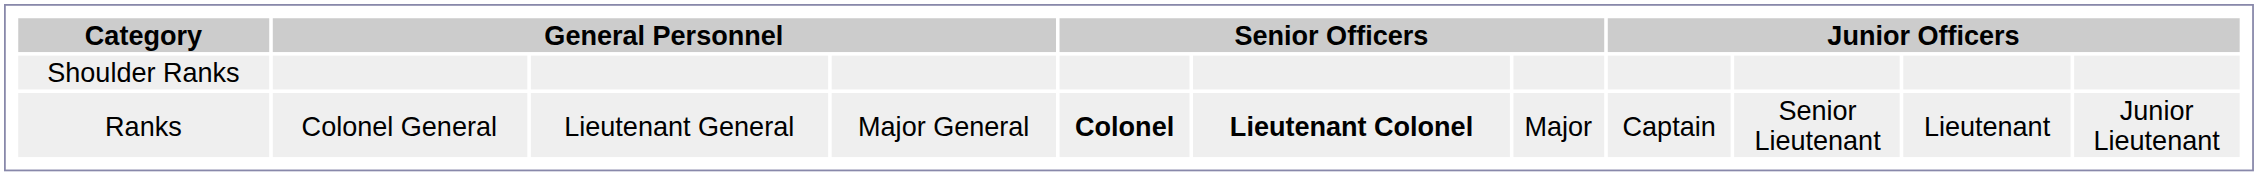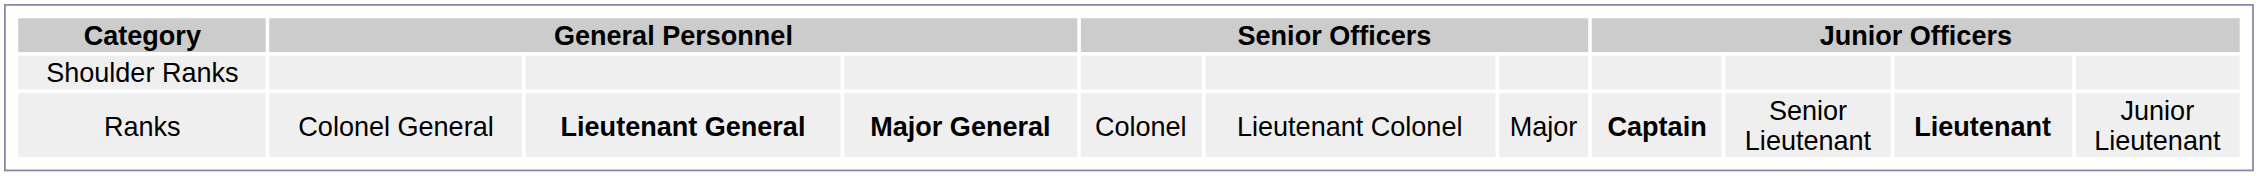(679, 125) normal -> (683, 125) bold
(944, 125) normal -> (960, 125) bold
(1125, 125) bold -> (1141, 125) normal
(1352, 125) bold -> (1350, 125) normal
(1669, 125) normal -> (1657, 125) bold
(1987, 125) normal -> (1983, 125) bold
